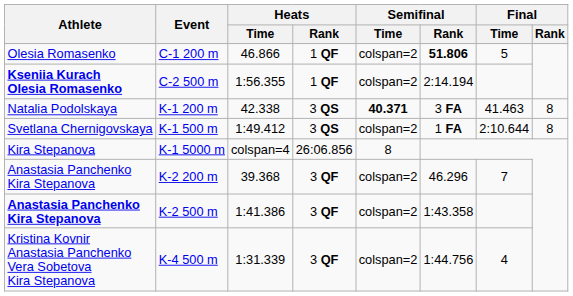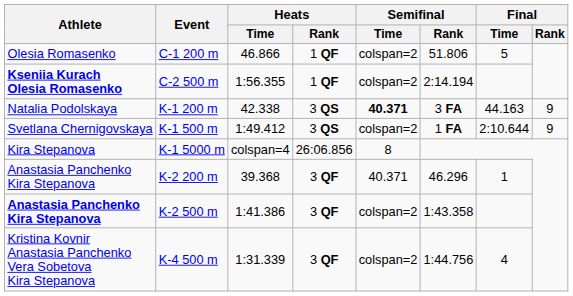(448, 54) bold -> (448, 54) normal
(504, 109) 41.463 -> (504, 109) 44.163
(550, 109) 8 -> (550, 109) 9
(550, 129) 8 -> (550, 129) 9
(388, 177) colspan=2 -> (388, 177) 40.371
(504, 177) 7 -> (504, 177) 1
